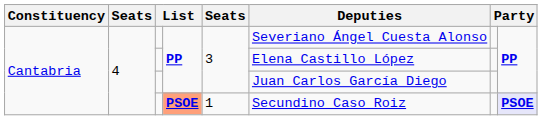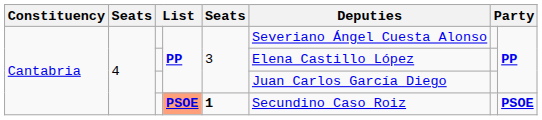(209, 104) normal -> (209, 104) bold
(517, 104) lavender background -> (517, 104) no background
